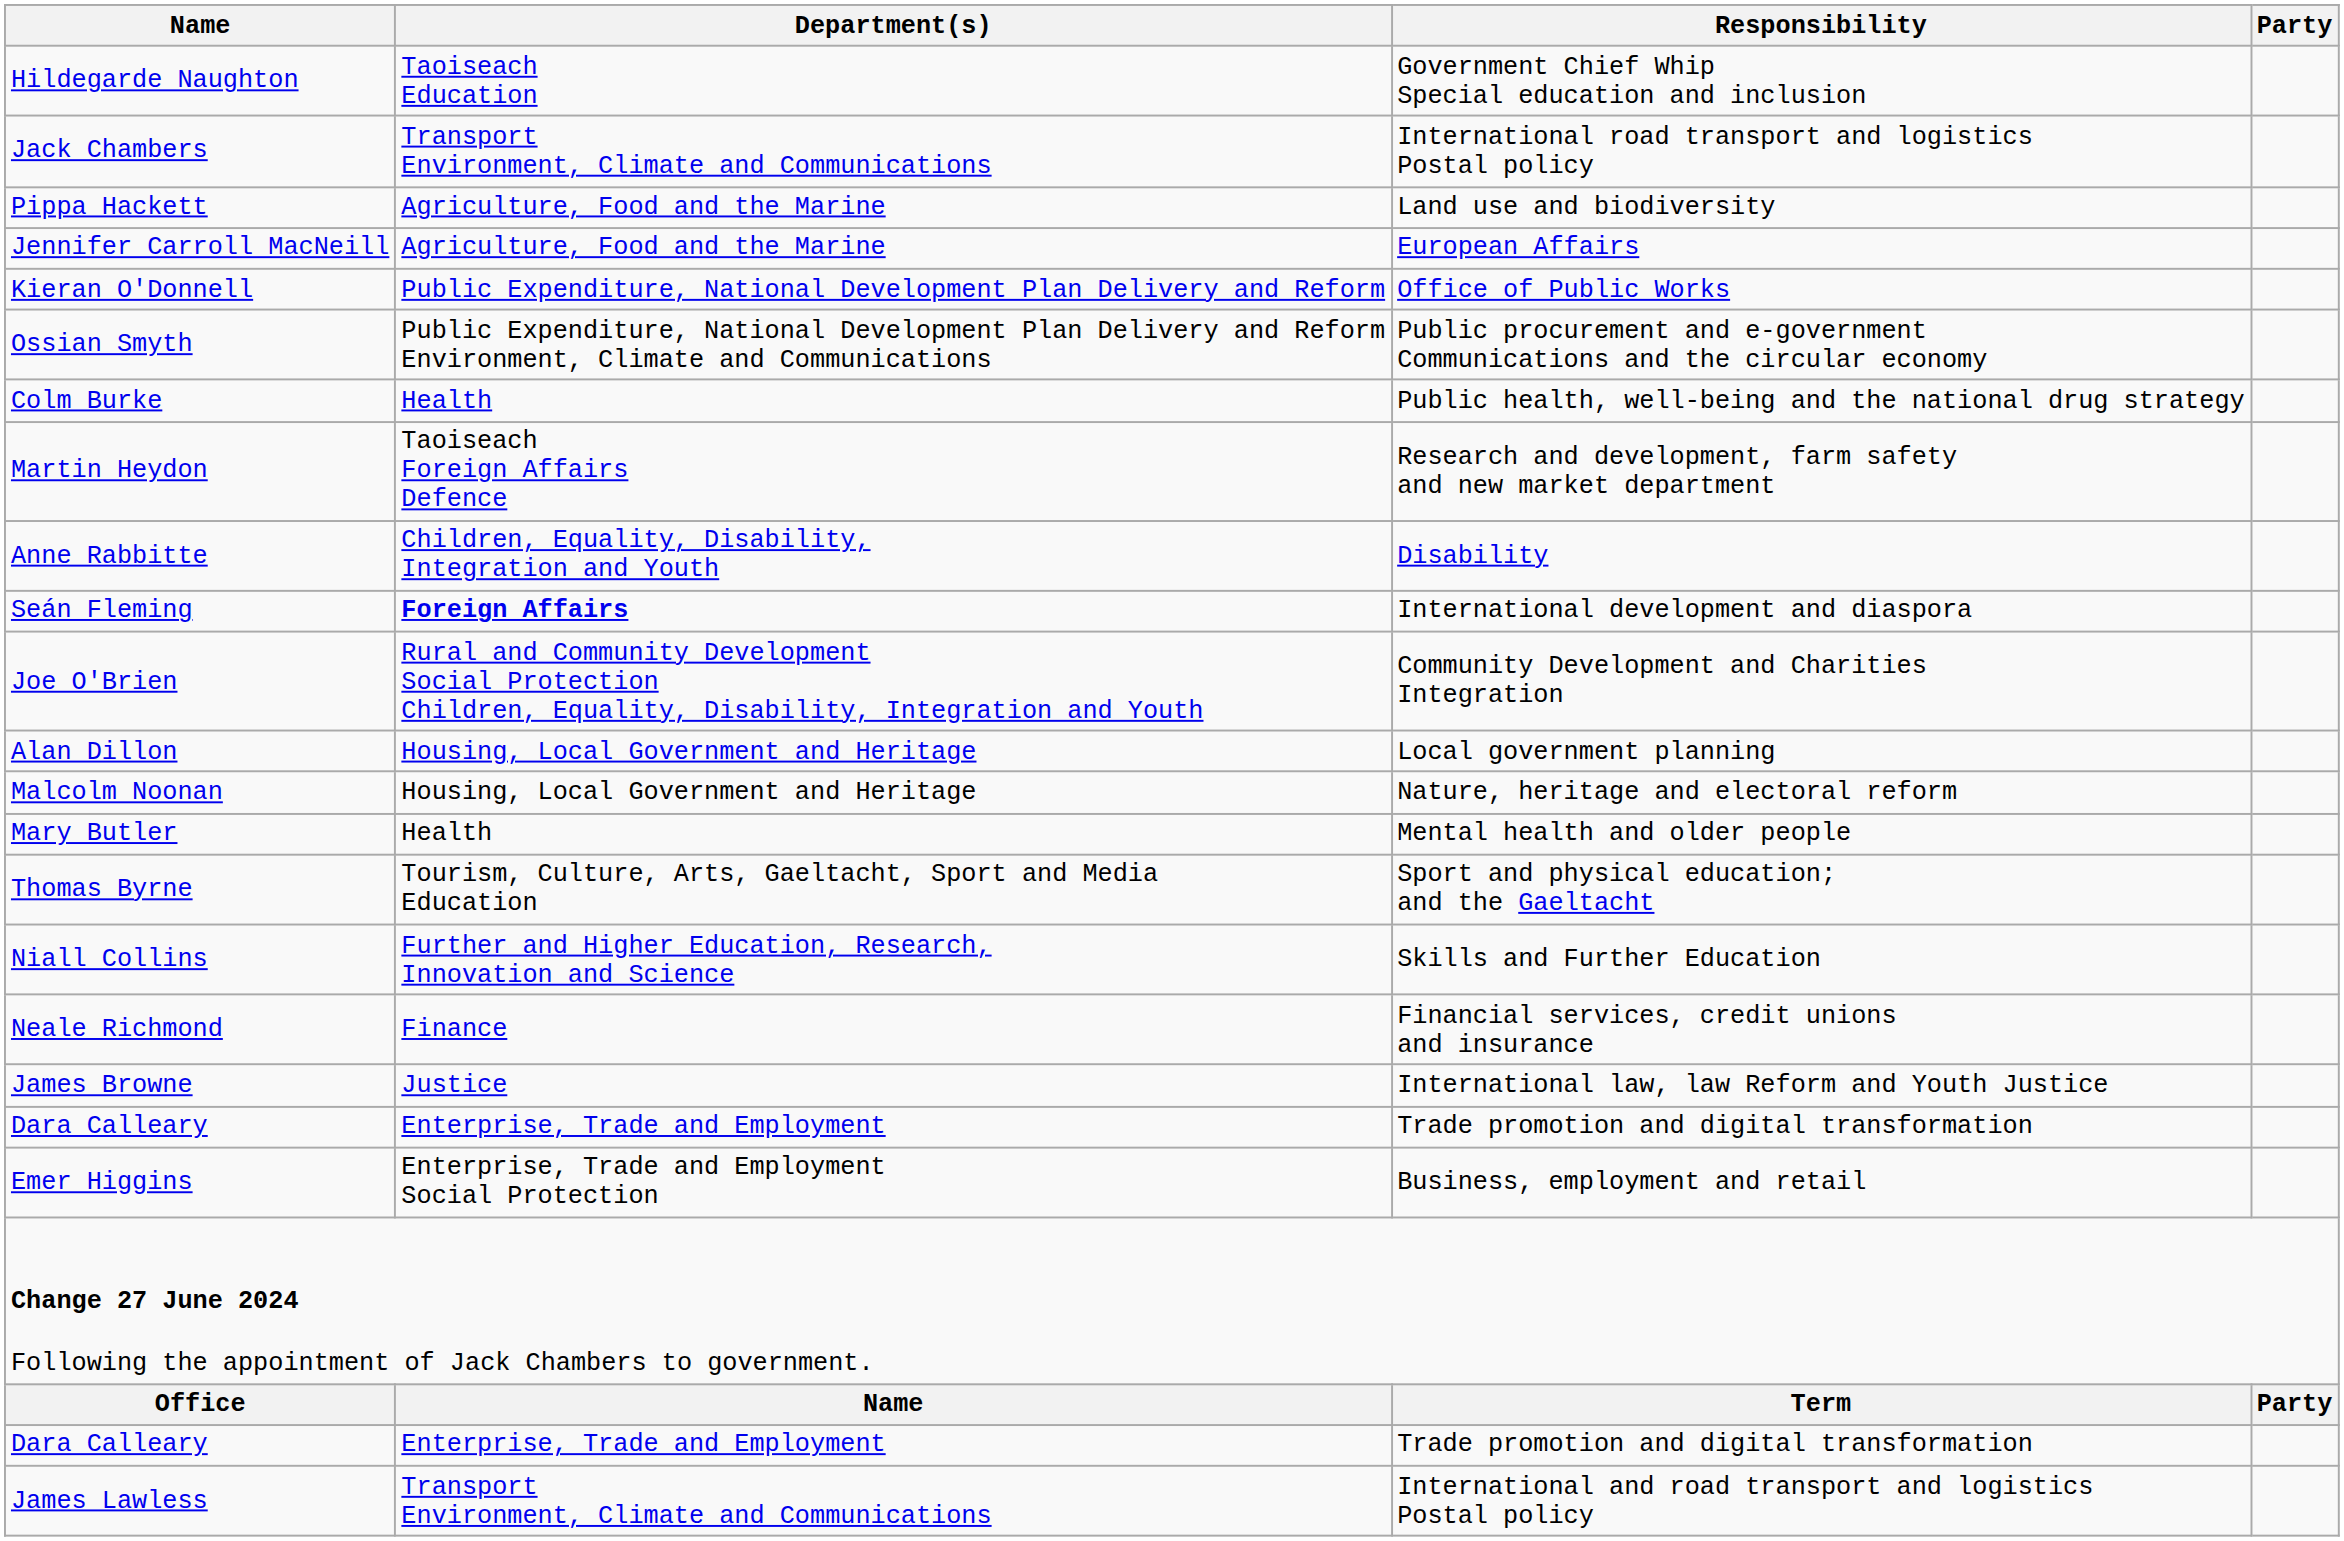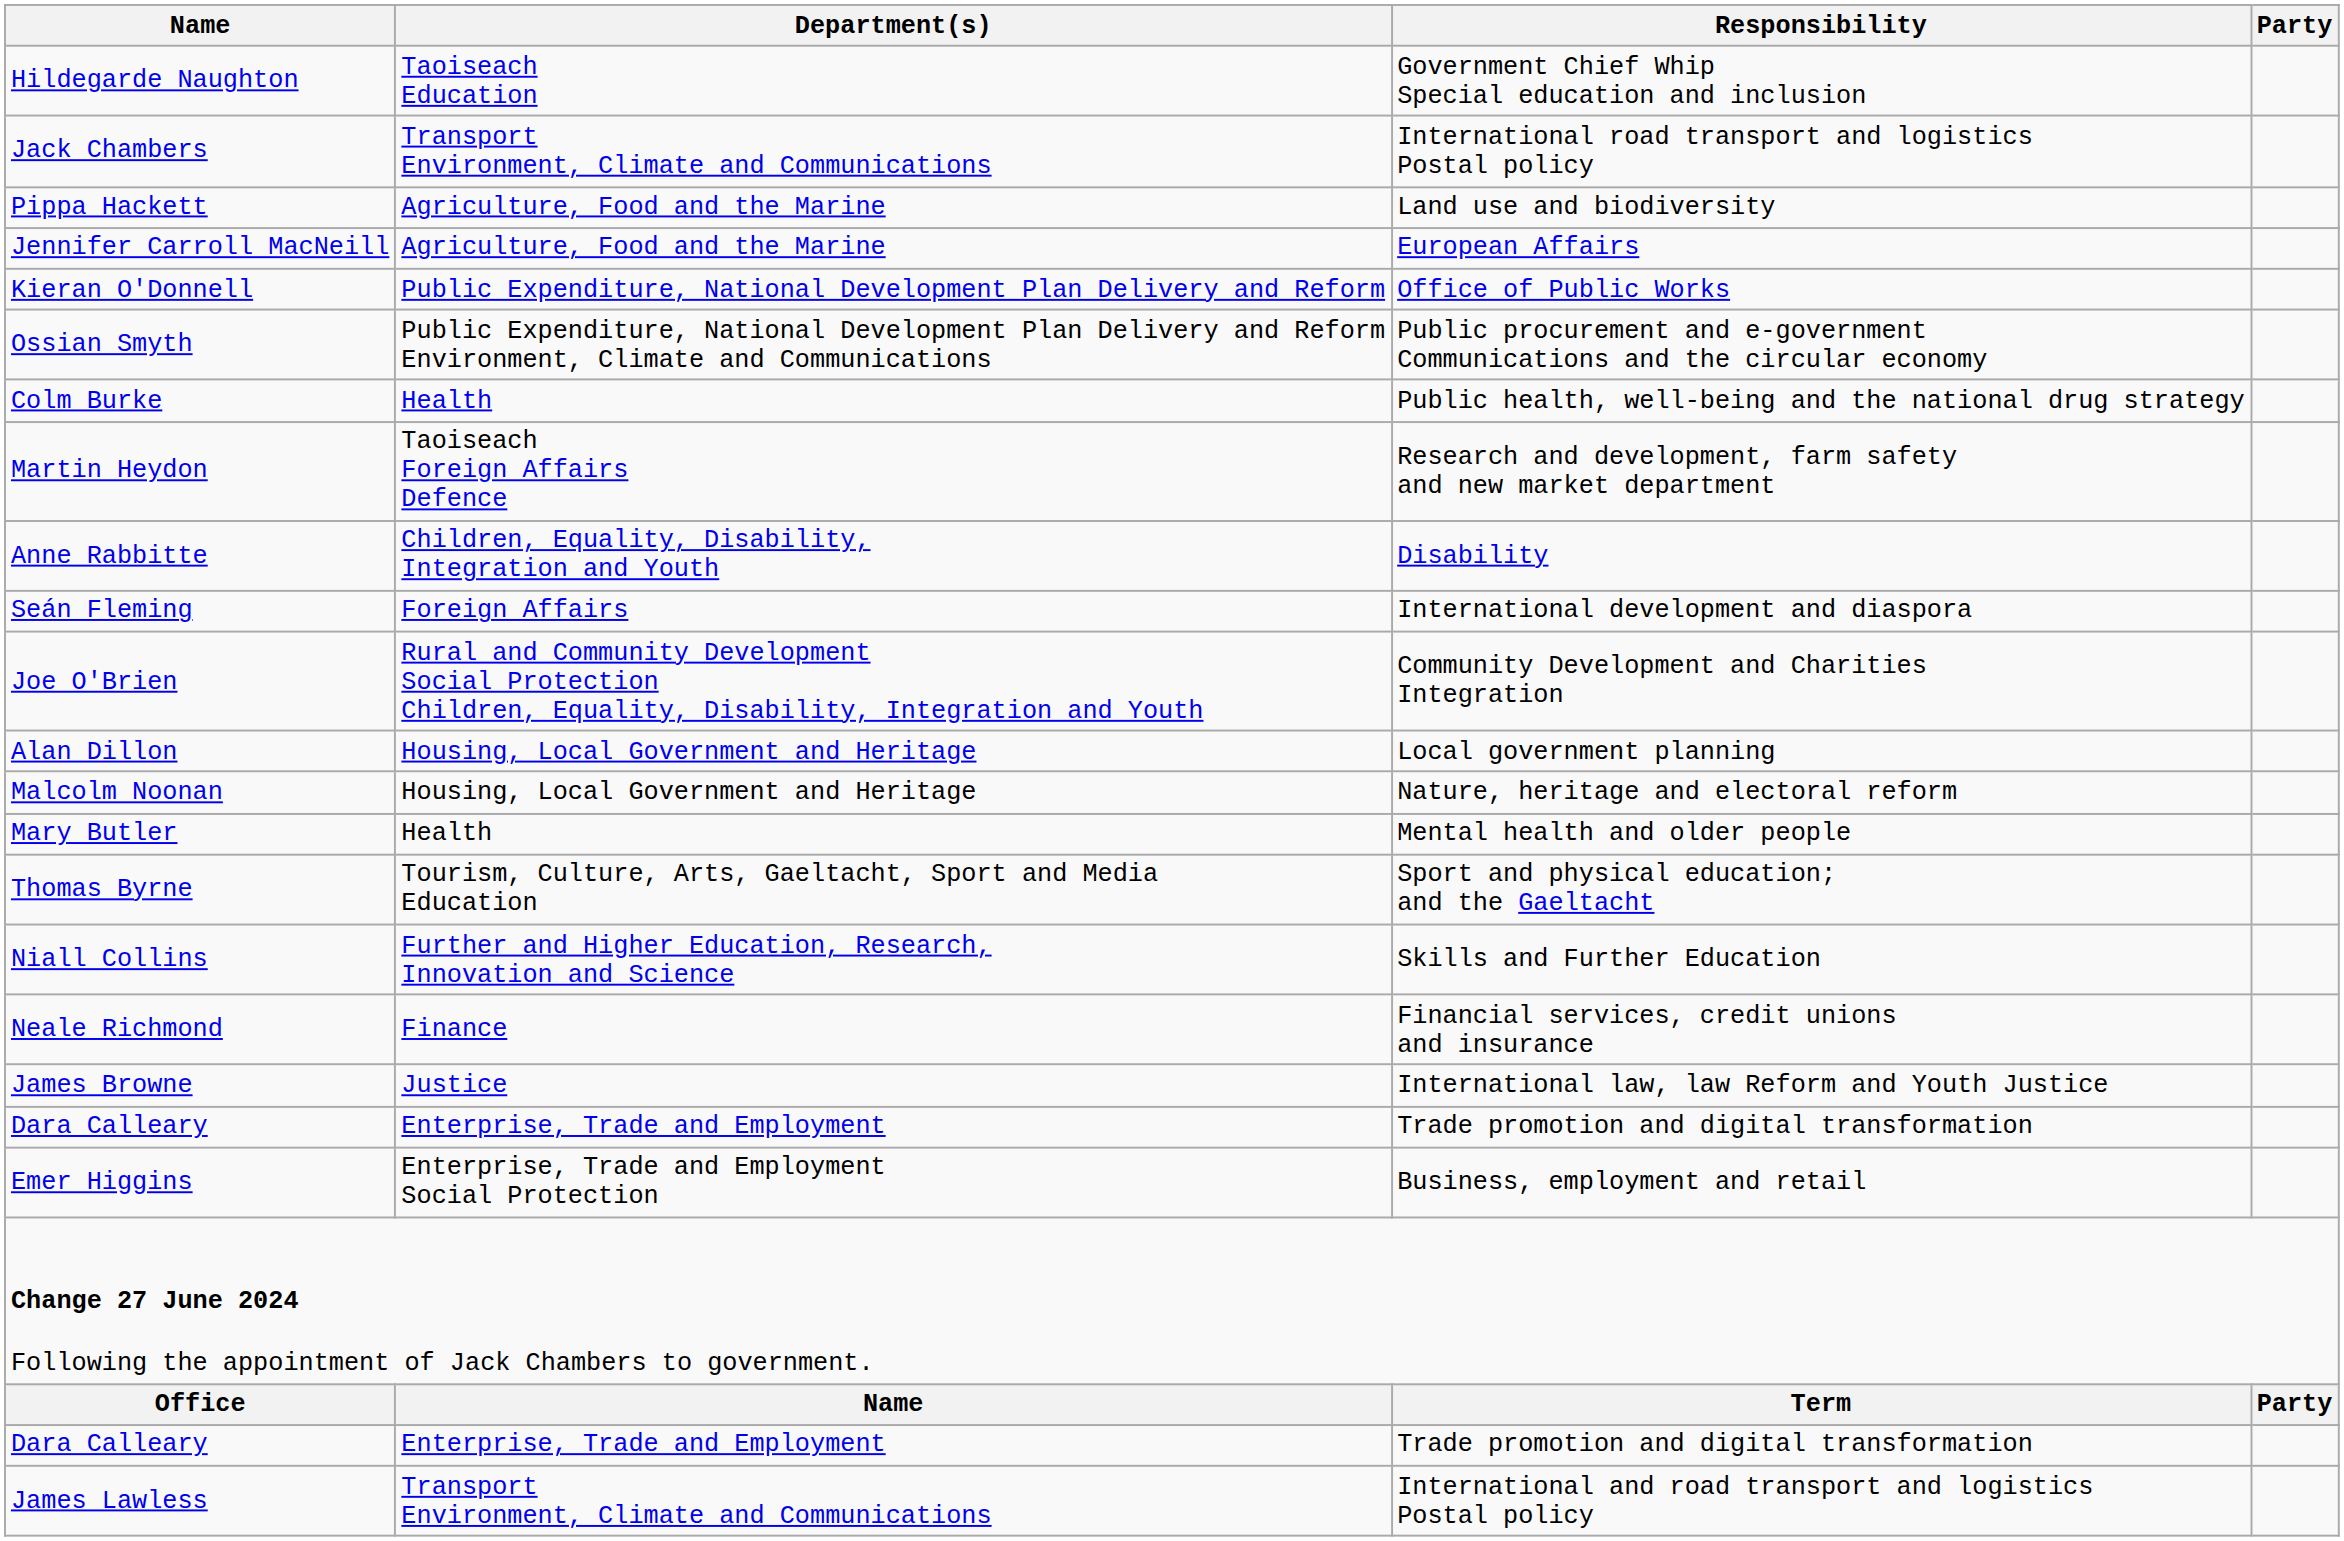(515, 611) bold -> (515, 611) normal
